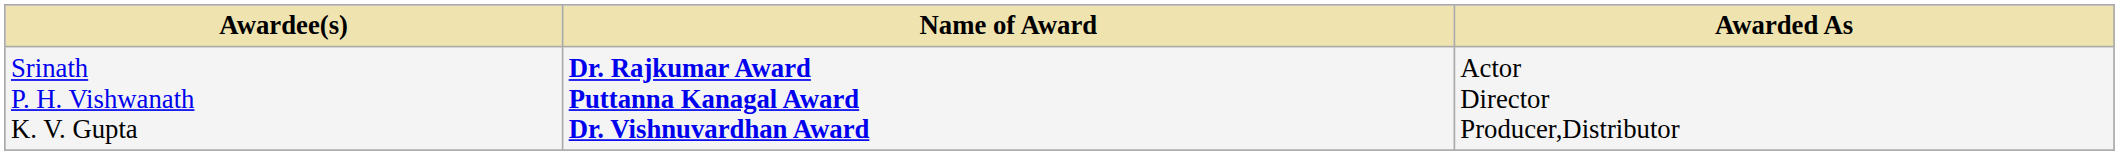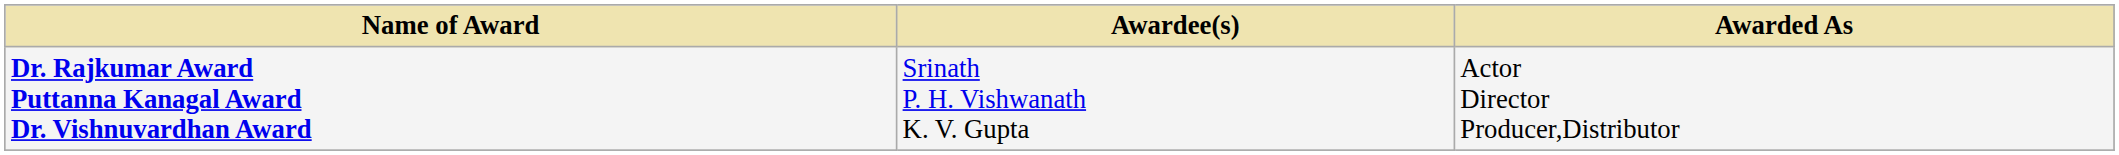columns swapped: (1008, 25) <-> (284, 25)
